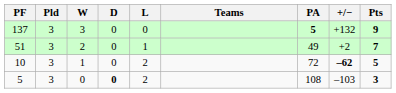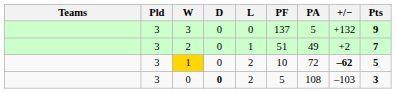columns swapped: (229, 12) <-> (20, 12)
(313, 29) bold -> (313, 29) normal
(82, 63) no background -> (188, 63) gold background
